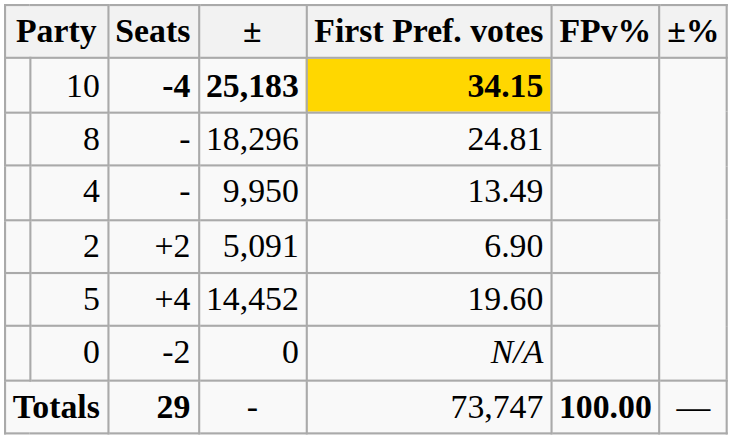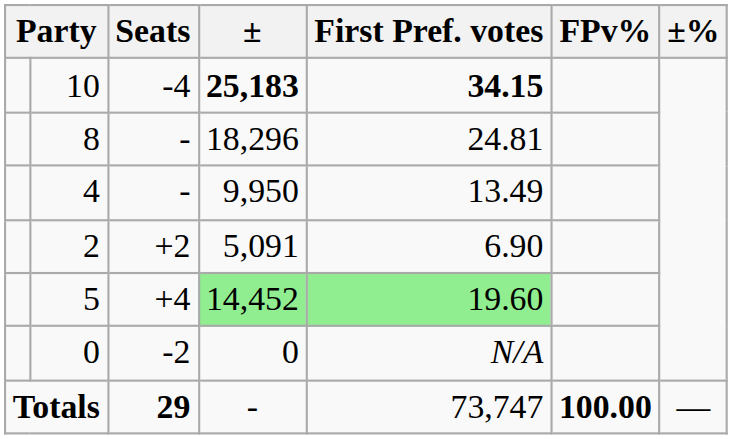(176, 84) bold -> (176, 84) normal
(505, 84) gold background -> (505, 84) no background
(252, 298) no background -> (252, 298) lightgreen background
(505, 298) no background -> (505, 298) lightgreen background
